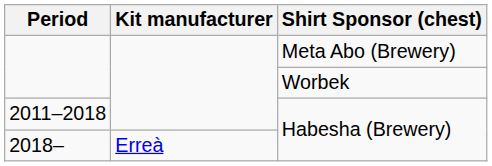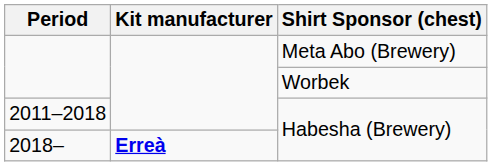(139, 144) normal -> (140, 144) bold
